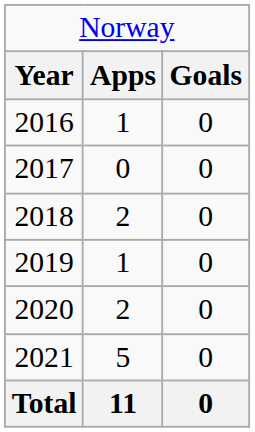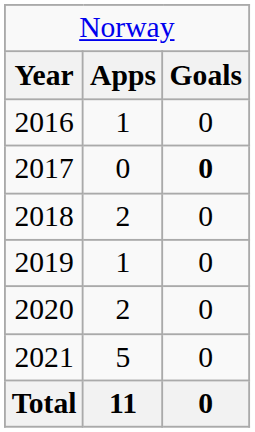(206, 168) normal -> (206, 168) bold
